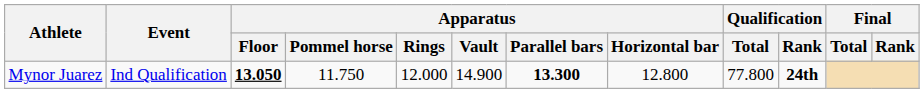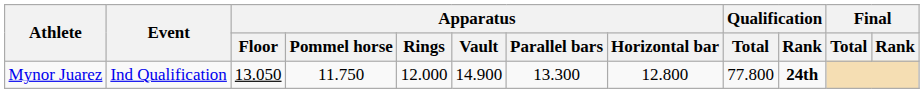(258, 74) bold -> (258, 74) normal
(557, 74) bold -> (557, 74) normal
